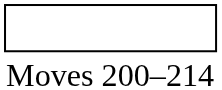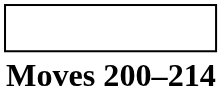(110, 75) normal -> (111, 75) bold
